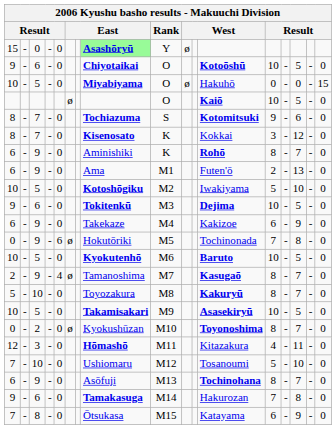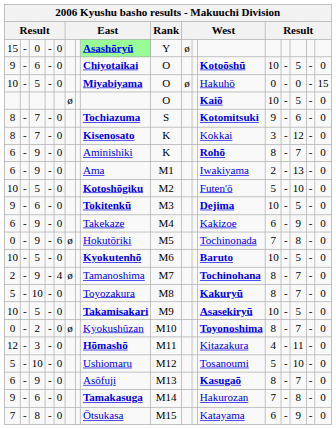(216, 170) Futen'ō -> (224, 170) Iwakiyama
(224, 188) Iwakiyama -> (216, 188) Futen'ō
(220, 275) Kasugaō -> (230, 275) Tochinohana
(12, 363) 7 -> (12, 363) 5
(230, 380) Tochinohana -> (220, 380) Kasugaō
